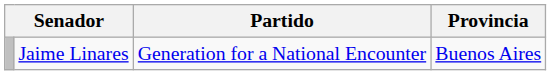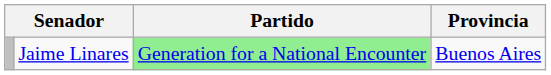(282, 53) no background -> (282, 53) lightgreen background
